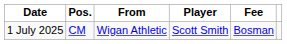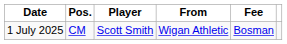columns swapped: (200, 13) <-> (132, 13)
